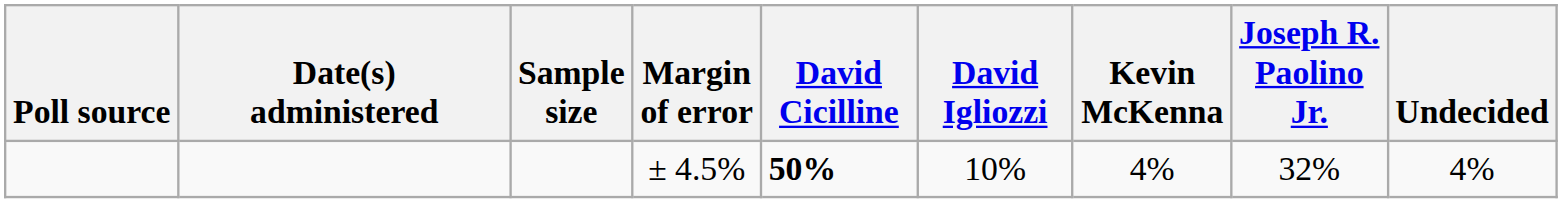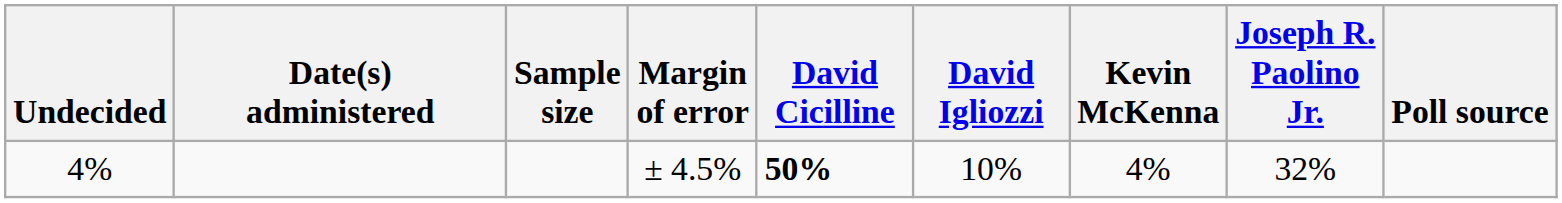columns swapped: (92, 112) <-> (1472, 112)
